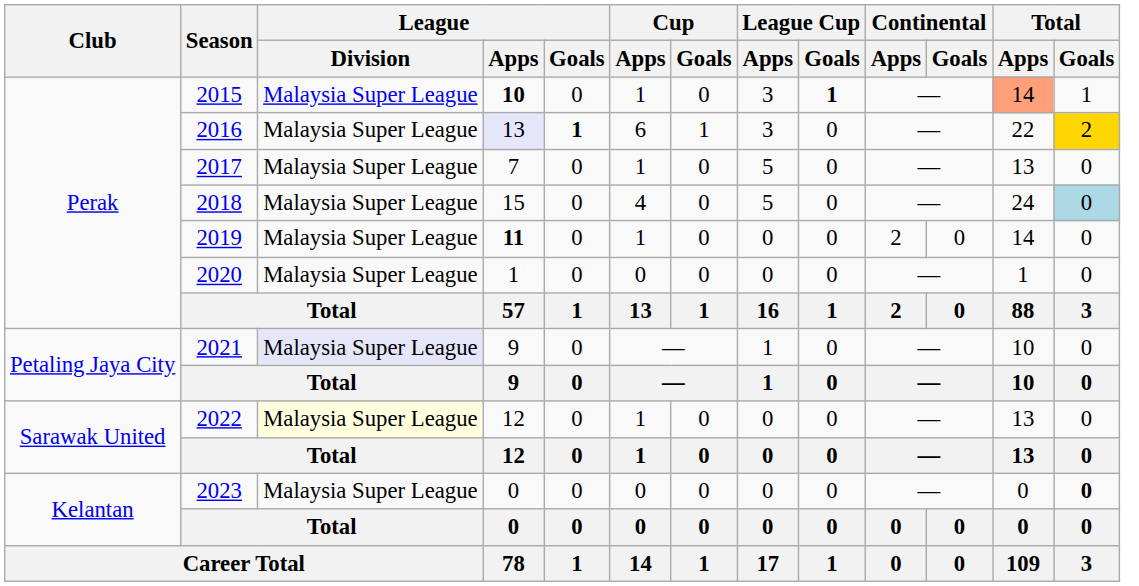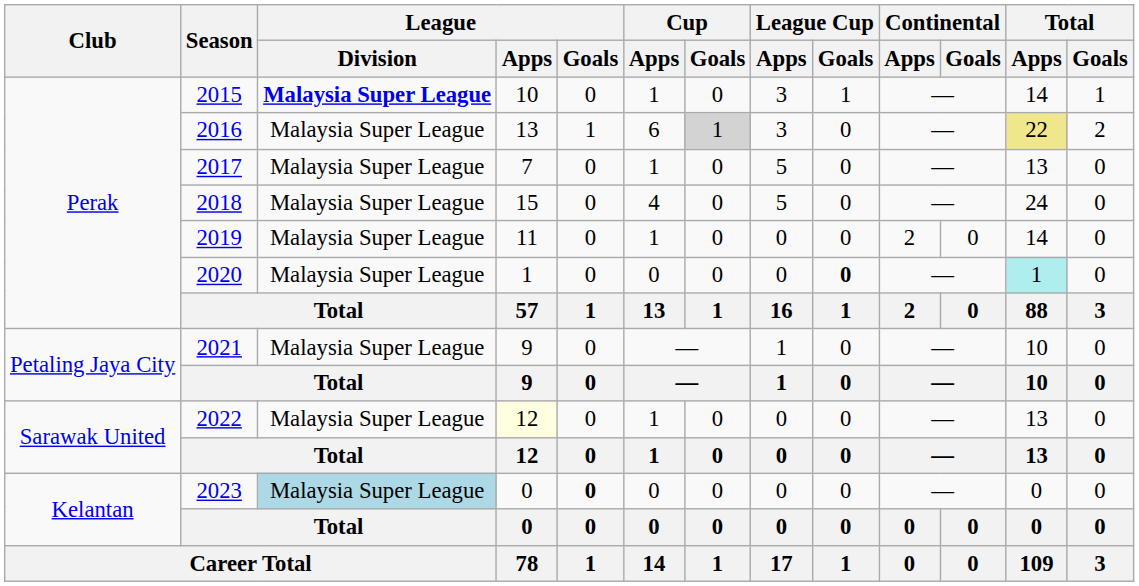(370, 94) normal -> (377, 94) bold
(513, 94) bold -> (527, 94) normal
(832, 94) bold -> (846, 94) normal
(1023, 94) lightsalmon background -> (1037, 94) no background
(513, 130) lavender background -> (527, 130) no background
(577, 130) bold -> (590, 130) normal
(704, 130) no background -> (717, 130) lightgrey background
(1023, 130) no background -> (1037, 130) khaki background
(1086, 130) gold background -> (1100, 130) no background
(1086, 202) lightblue background -> (1100, 202) no background
(513, 238) bold -> (527, 238) normal
(832, 274) normal -> (846, 274) bold
(1023, 274) no background -> (1037, 274) paleturquoise background
(370, 346) lavender background -> (377, 346) no background
(370, 418) lightyellow background -> (377, 418) no background
(513, 418) no background -> (527, 418) lightyellow background
(370, 490) no background -> (377, 490) lightblue background
(577, 490) normal -> (590, 490) bold
(1086, 490) bold -> (1100, 490) normal
